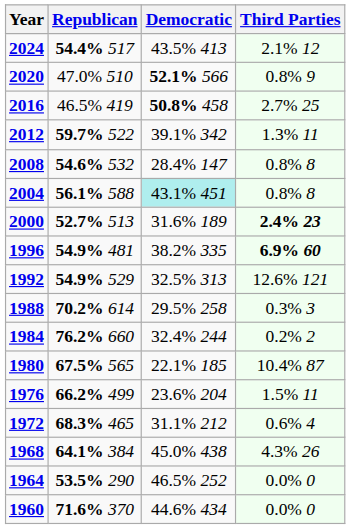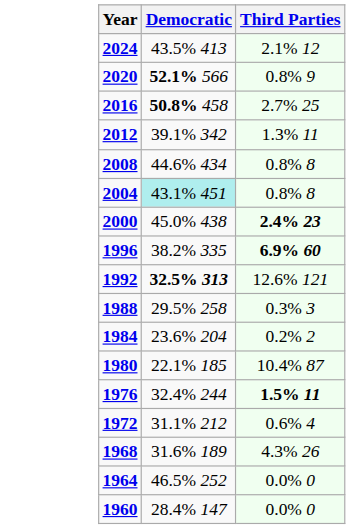- column: (95, 19)
(189, 163) 28.4% 147 -> (189, 163) 44.6% 434
(189, 221) 31.6% 189 -> (189, 221) 45.0% 438
(189, 278) normal -> (189, 278) bold
(189, 336) 32.4% 244 -> (189, 336) 23.6% 204
(189, 394) 23.6% 204 -> (189, 394) 32.4% 244
(290, 394) normal -> (290, 394) bold
(189, 451) 45.0% 438 -> (189, 451) 31.6% 189
(189, 509) 44.6% 434 -> (189, 509) 28.4% 147
